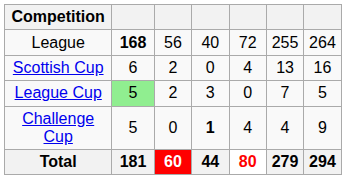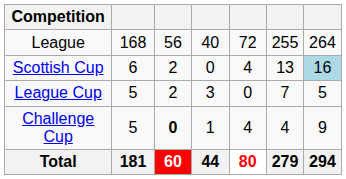(133, 42) bold -> (133, 42) normal
(322, 67) no background -> (322, 67) lightblue background
(133, 93) lightgreen background -> (133, 93) no background
(173, 127) normal -> (173, 127) bold
(210, 127) bold -> (210, 127) normal
